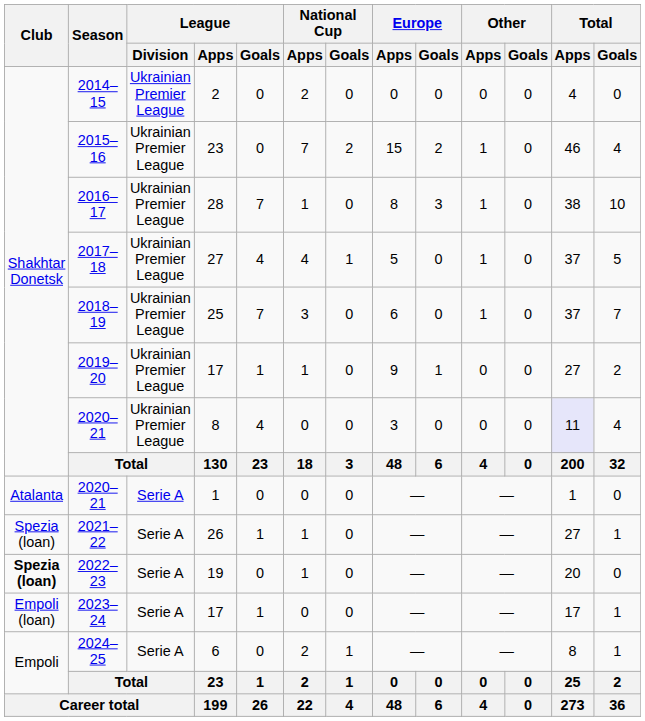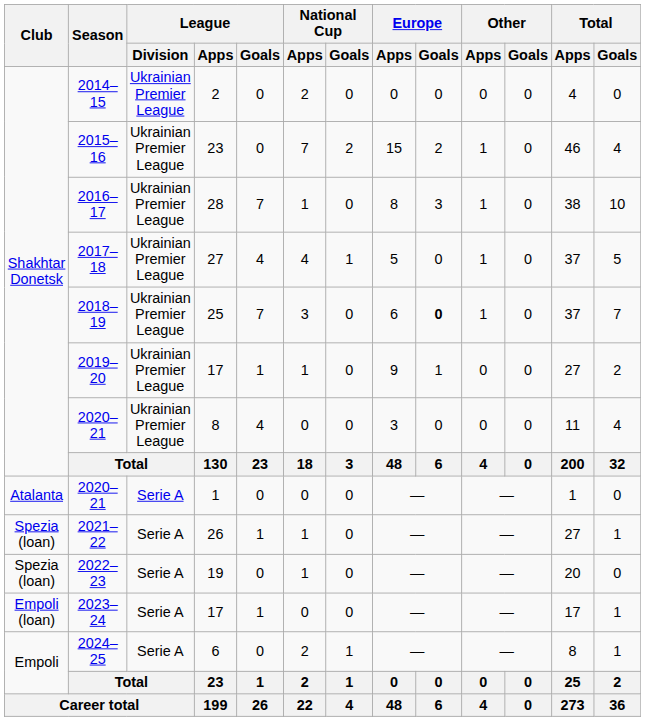(439, 314) normal -> (439, 314) bold
(573, 425) lavender background -> (573, 425) no background
(37, 573) bold -> (37, 573) normal
